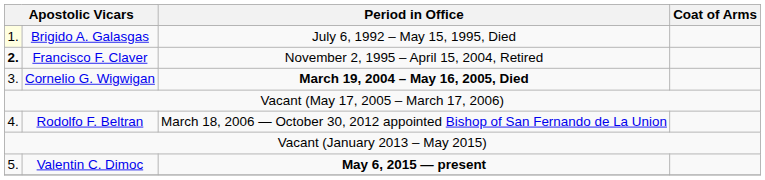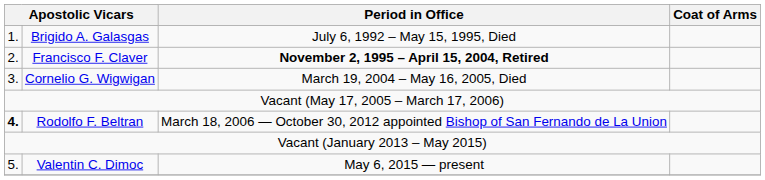(13, 36) lightyellow background -> (13, 36) no background
(13, 57) bold -> (13, 57) normal
(414, 57) normal -> (414, 57) bold
(414, 79) bold -> (414, 79) normal
(13, 121) normal -> (13, 121) bold
(414, 164) bold -> (414, 164) normal
